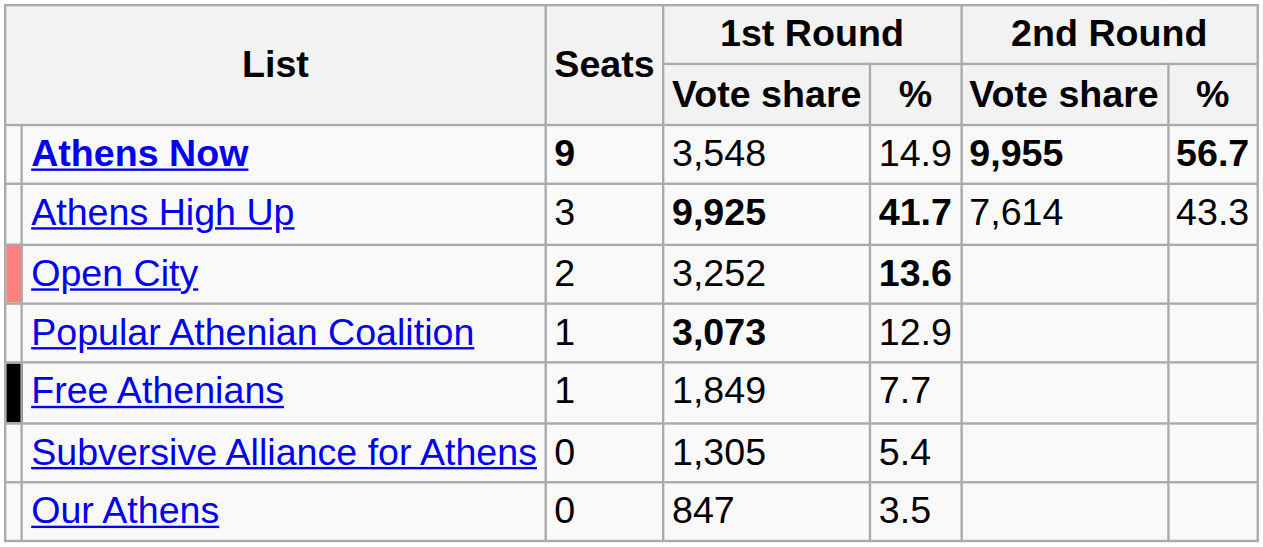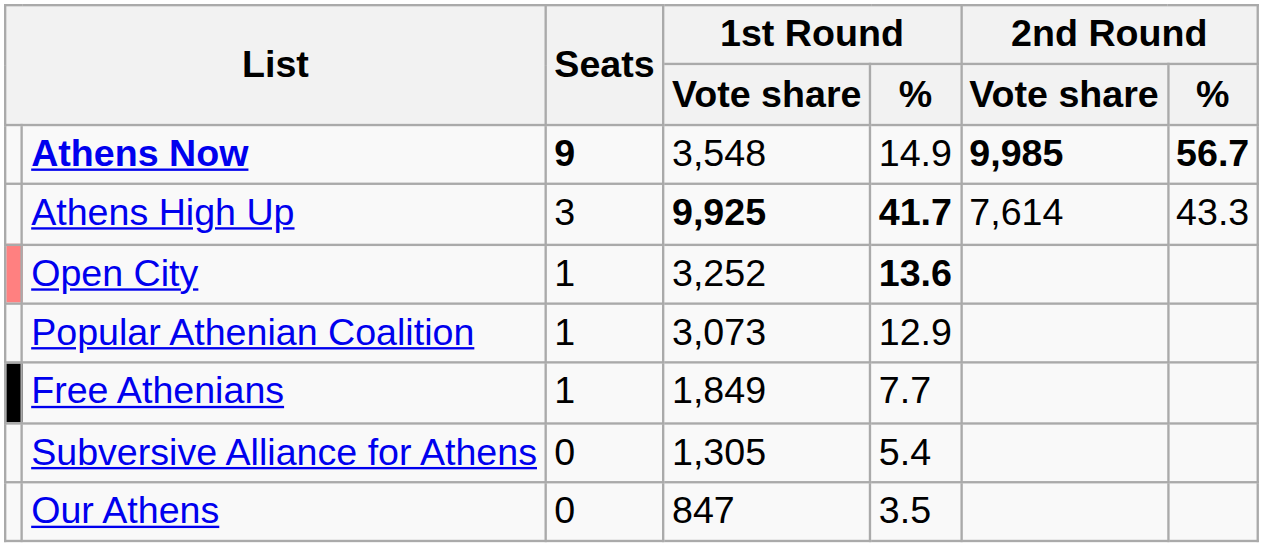(1016, 153) 9,955 -> (1016, 153) 9,985
(565, 272) 2 -> (565, 272) 1
(719, 332) bold -> (719, 332) normal
